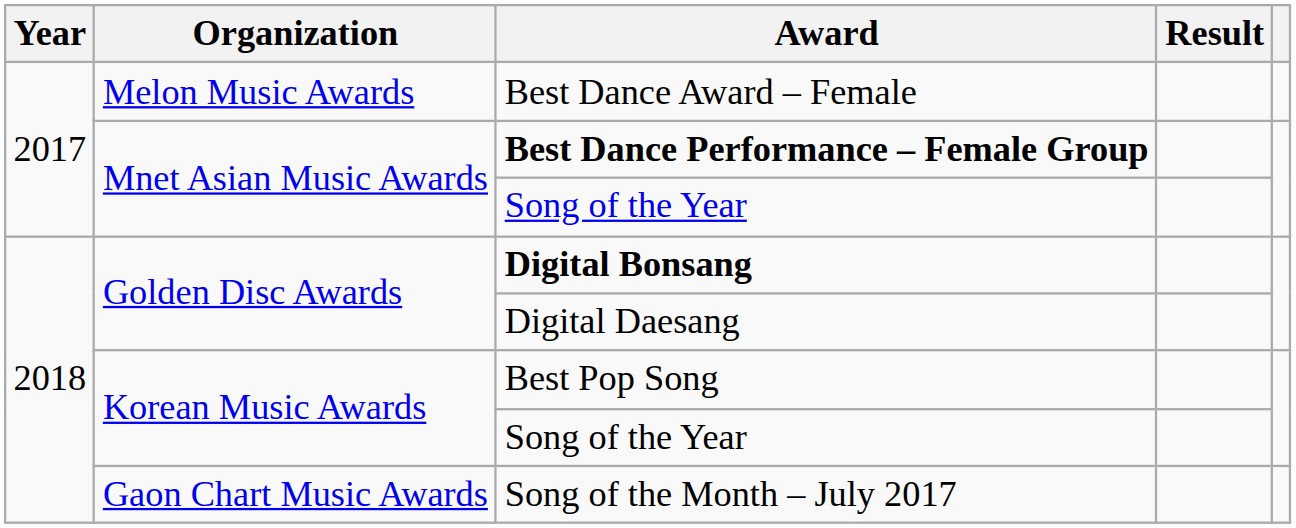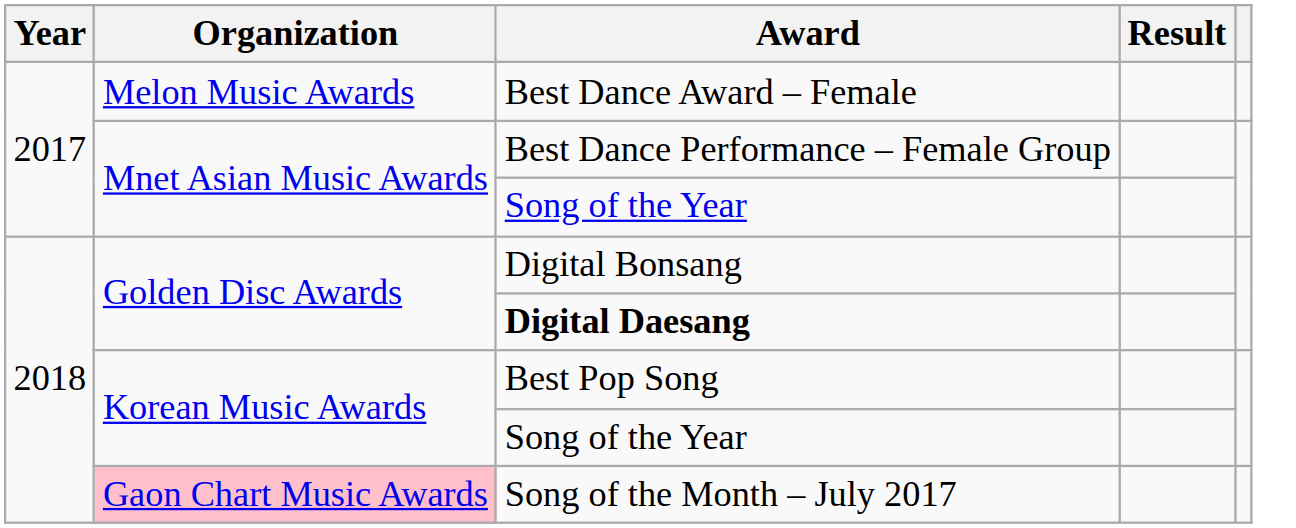(827, 148) bold -> (808, 148) normal
(628, 263) bold -> (623, 263) normal
(622, 321) normal -> (627, 321) bold
(295, 494) no background -> (295, 494) pink background
